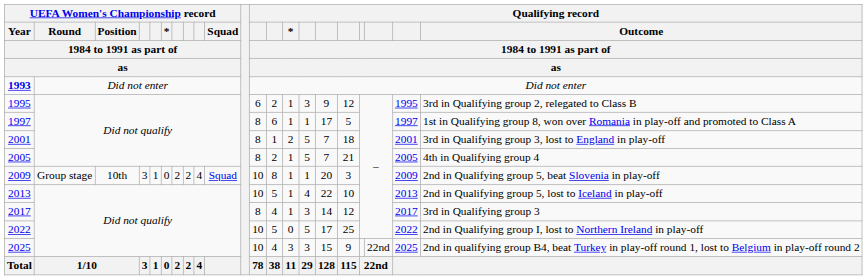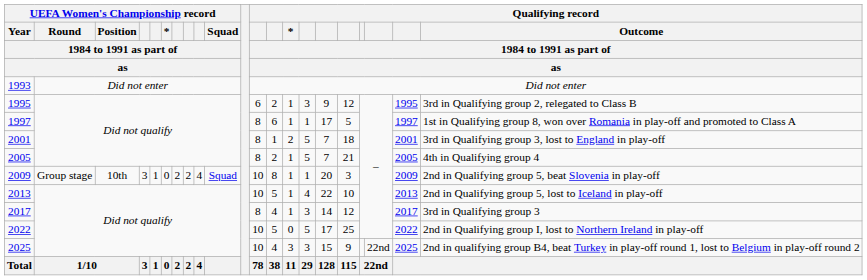(19, 85) bold -> (19, 85) normal
